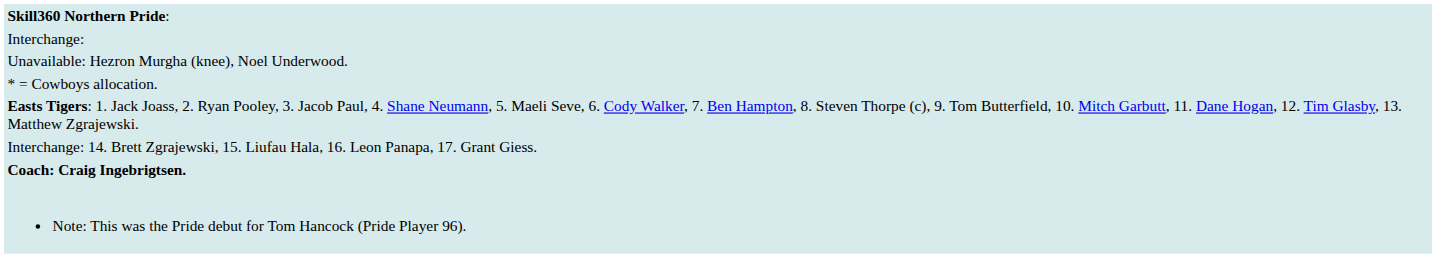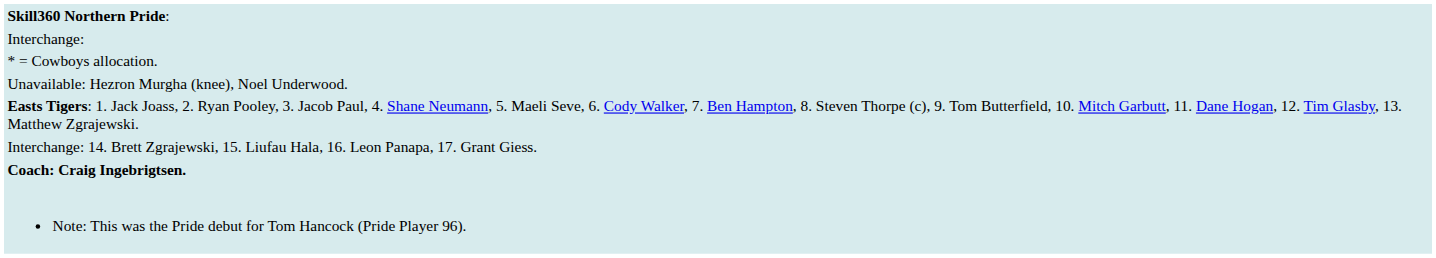(178, 61) Unavailable: Hezron Murgha (knee), Noel Underwood. -> (83, 61) * = Cowboys allocation.
(83, 84) * = Cowboys allocation. -> (178, 84) Unavailable: Hezron Murgha (knee), Noel Underwood.
